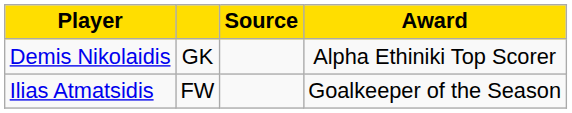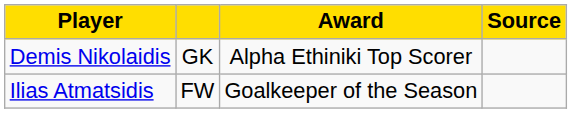columns swapped: (435, 21) <-> (261, 21)
